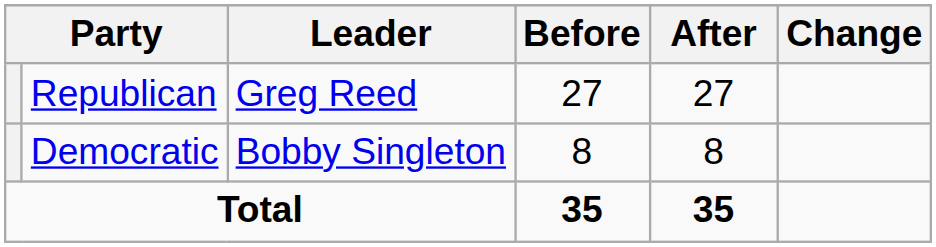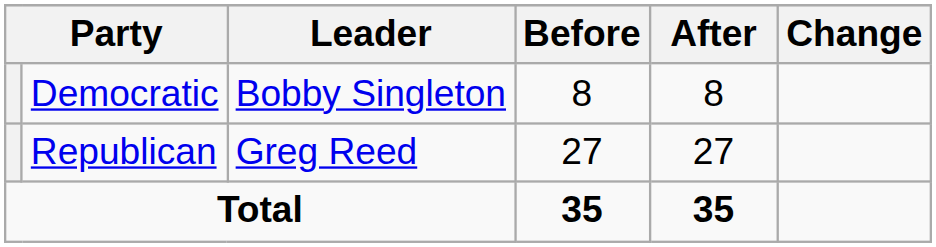rows swapped: (124, 92) <-> (125, 151)
